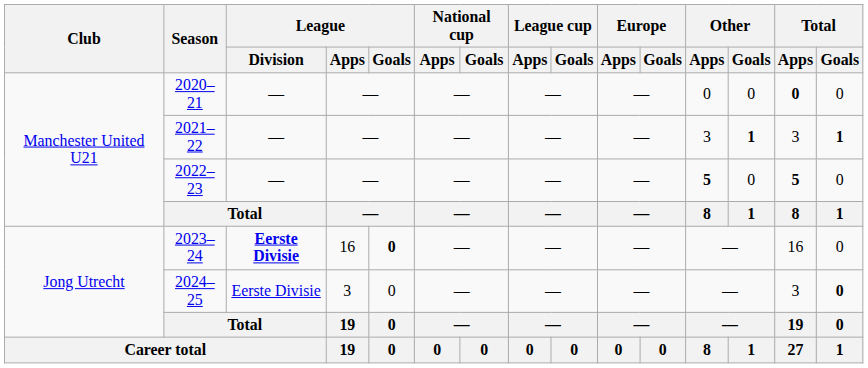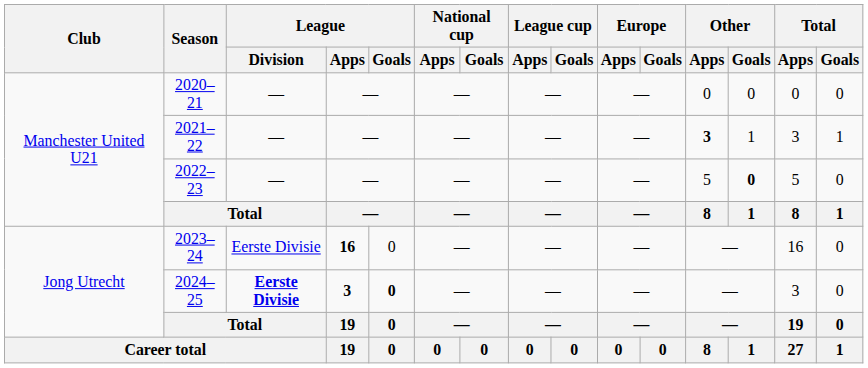(795, 94) bold -> (795, 94) normal
(707, 136) normal -> (707, 136) bold
(751, 136) bold -> (751, 136) normal
(840, 136) bold -> (840, 136) normal
(707, 179) bold -> (707, 179) normal
(751, 179) normal -> (751, 179) bold
(795, 179) bold -> (795, 179) normal
(276, 247) bold -> (276, 247) normal
(347, 247) normal -> (347, 247) bold
(392, 247) bold -> (392, 247) normal
(276, 290) normal -> (276, 290) bold
(347, 290) normal -> (347, 290) bold
(392, 290) normal -> (392, 290) bold
(840, 290) bold -> (840, 290) normal
